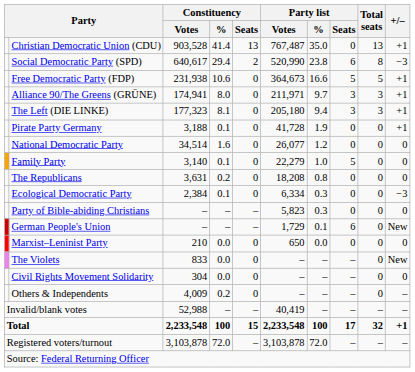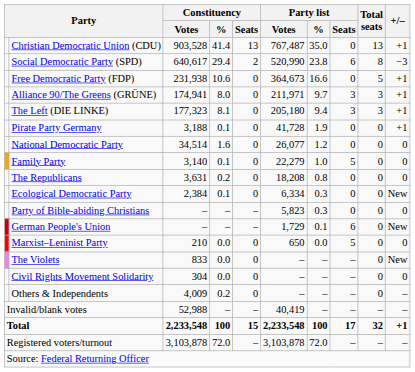(353, 78) 5 -> (353, 78) 0
(402, 194) −3 -> (398, 194) New
(353, 243) 0 -> (353, 243) 5
